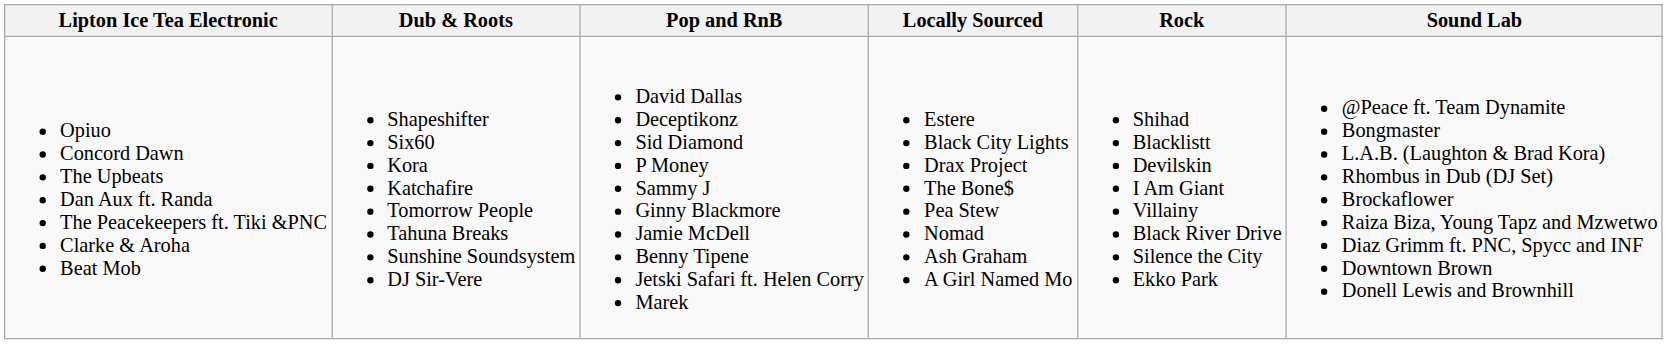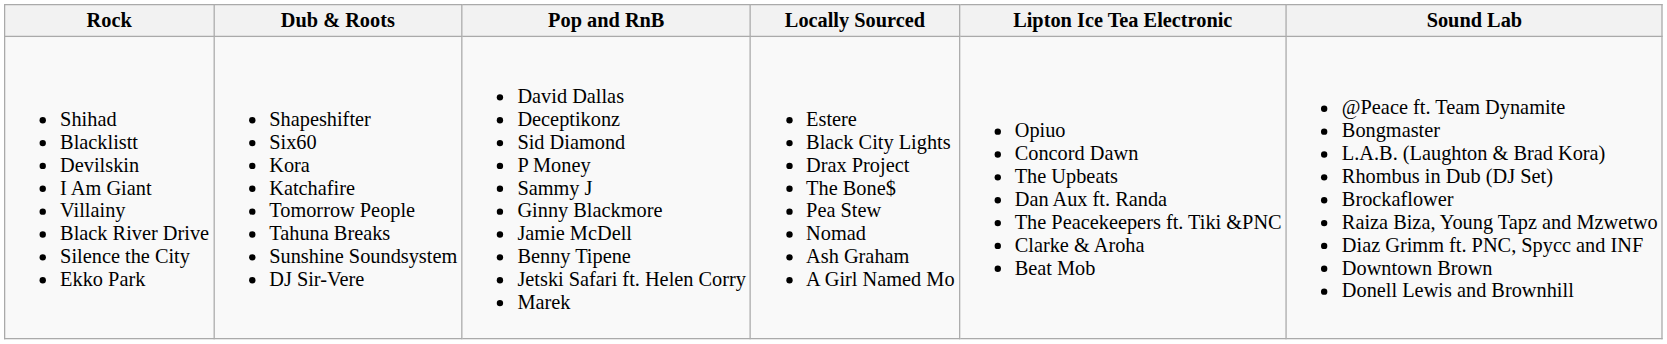columns swapped: (1182, 20) <-> (168, 20)
